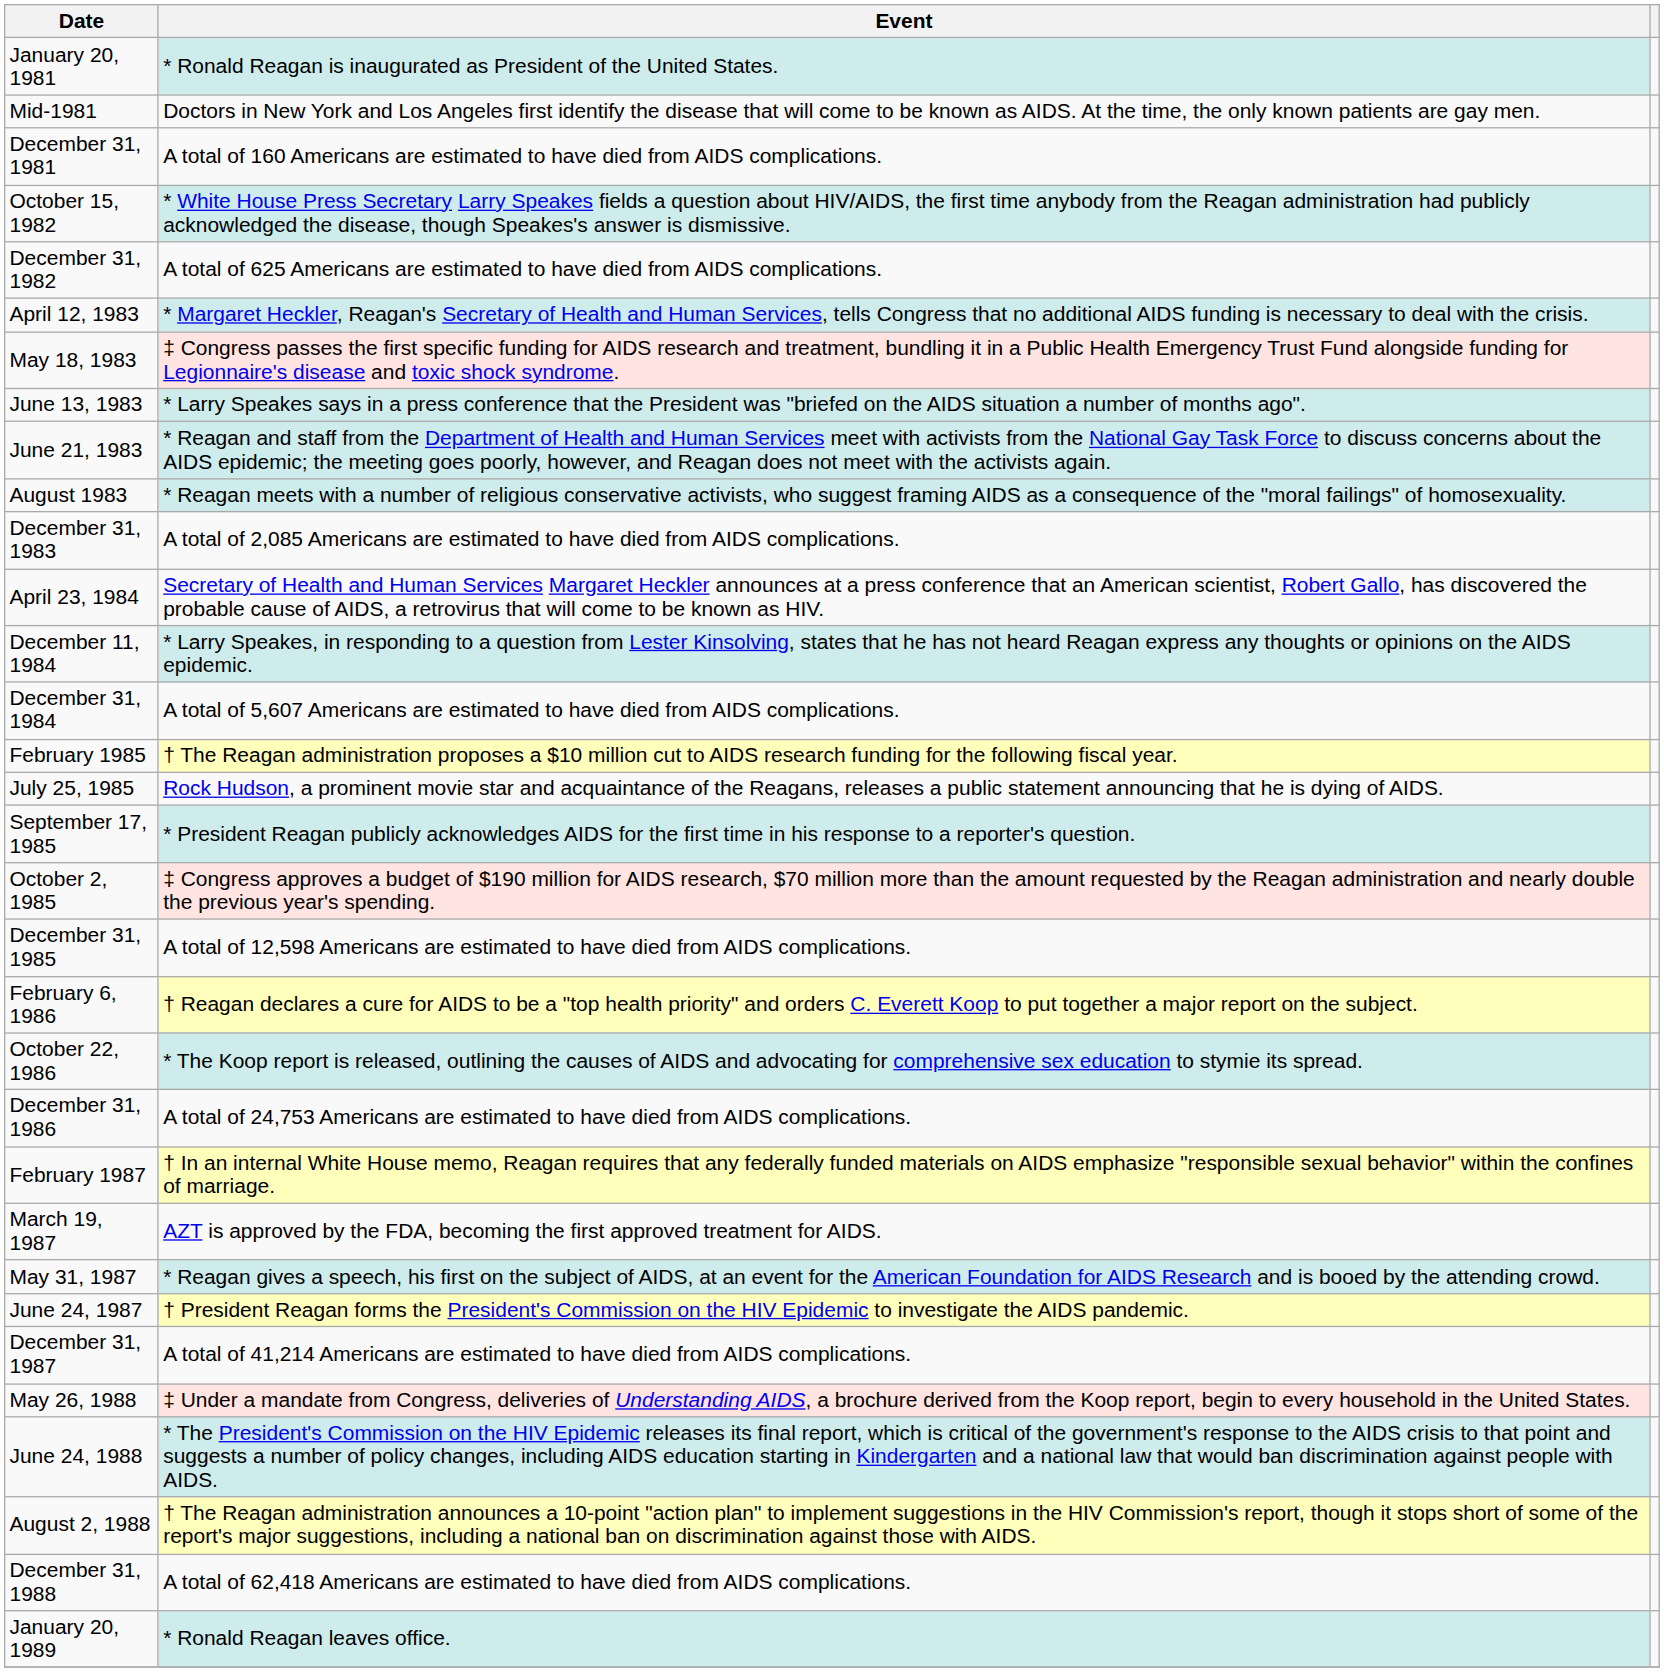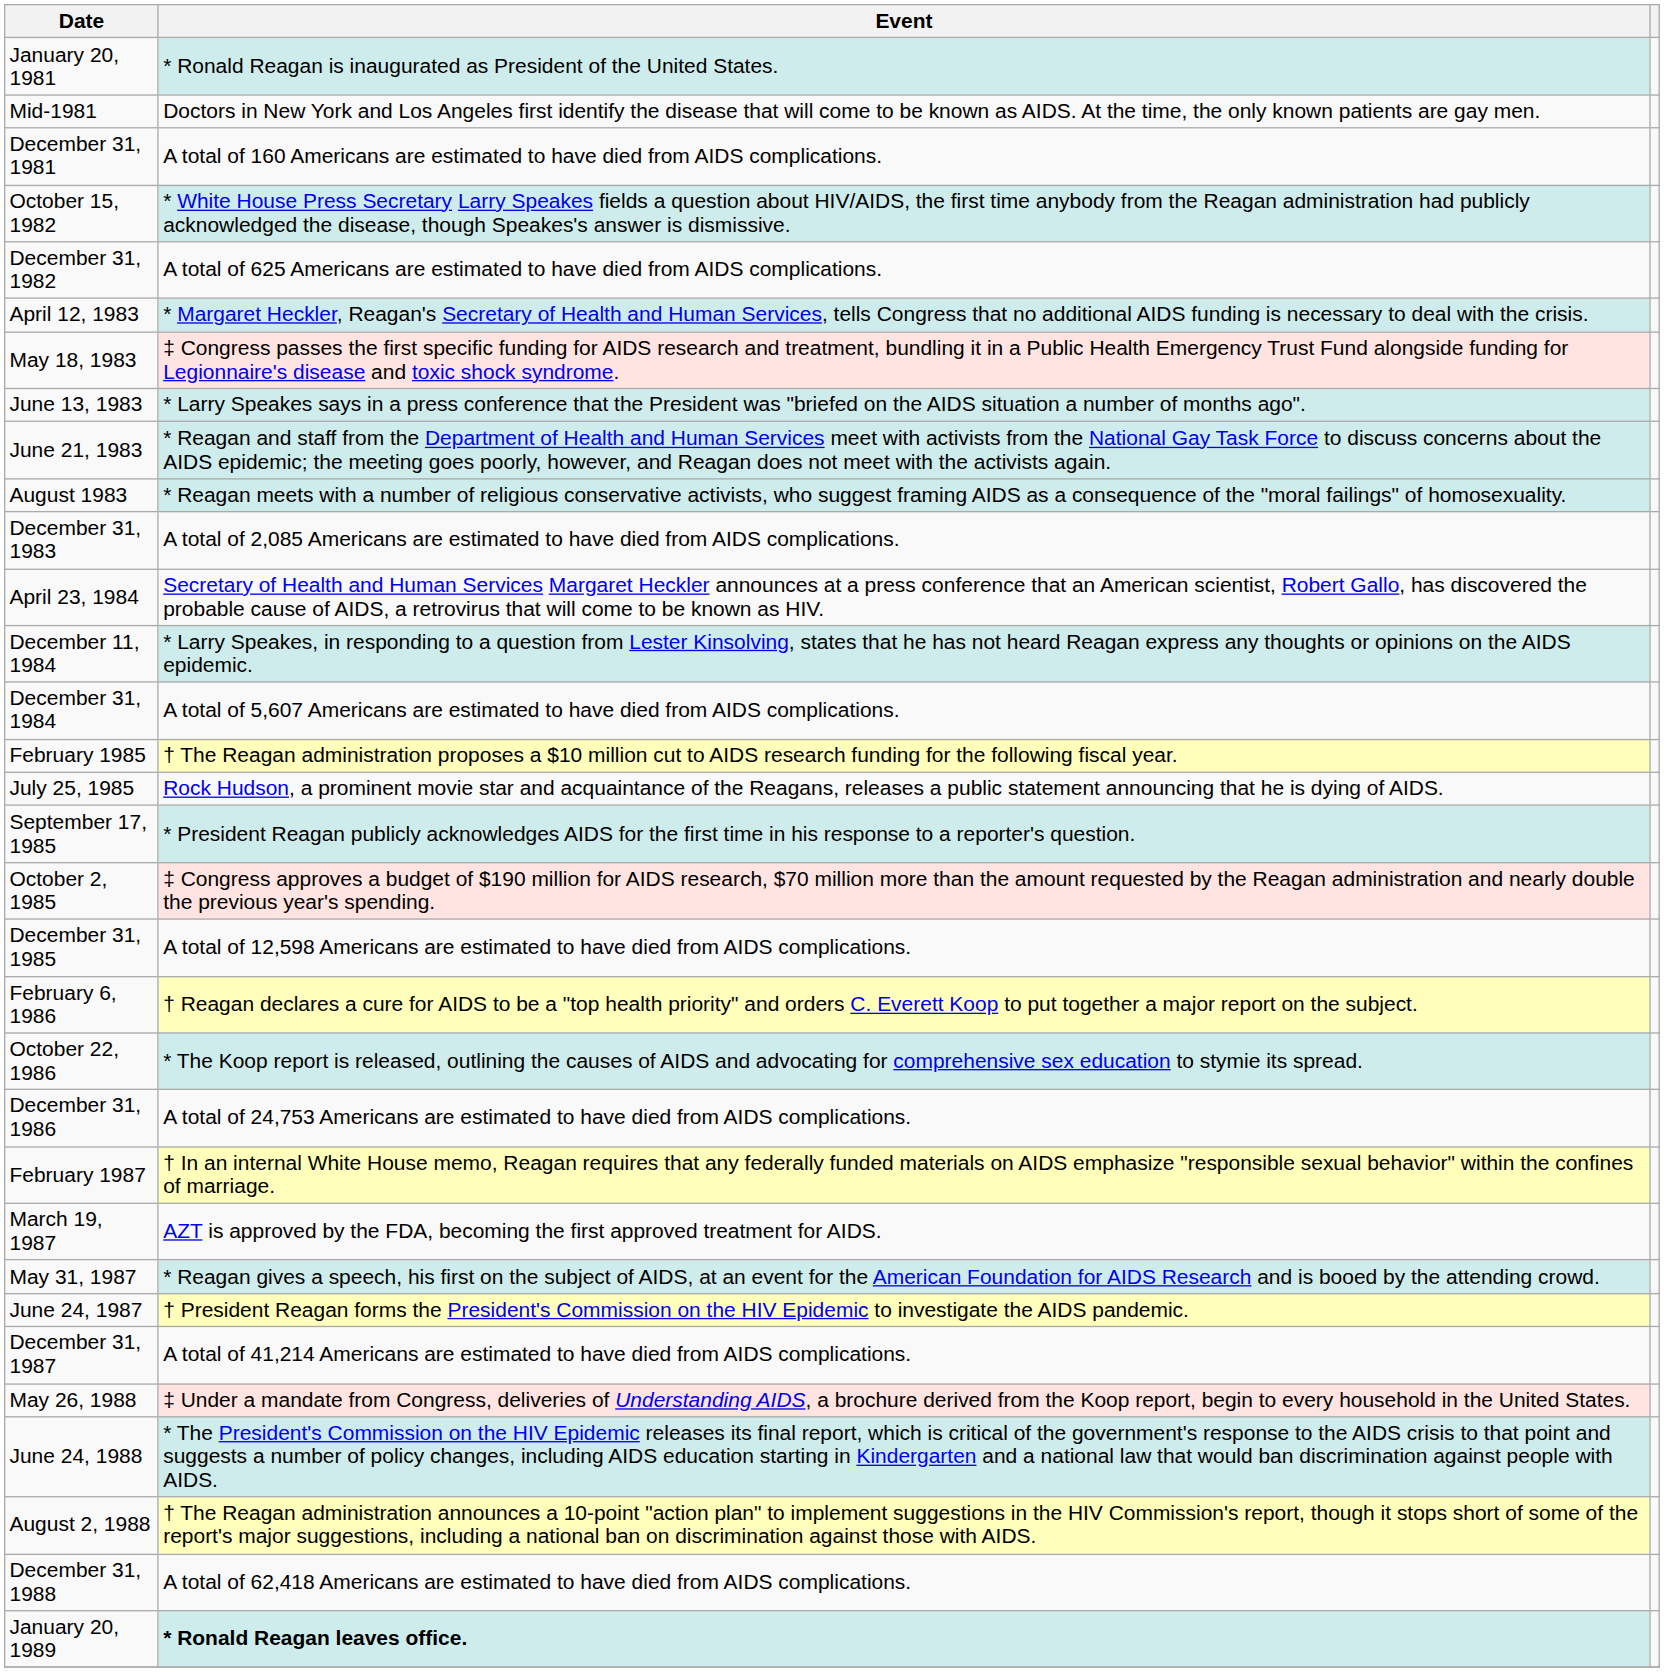(307, 1638) normal -> (315, 1638) bold
